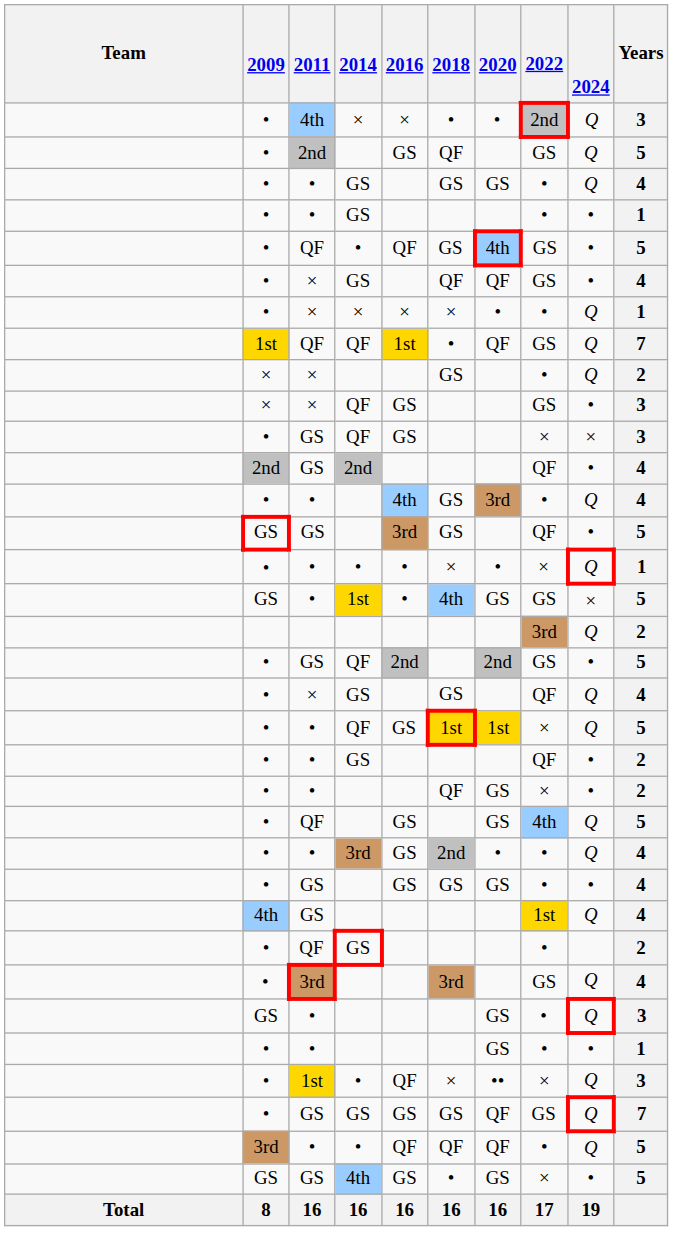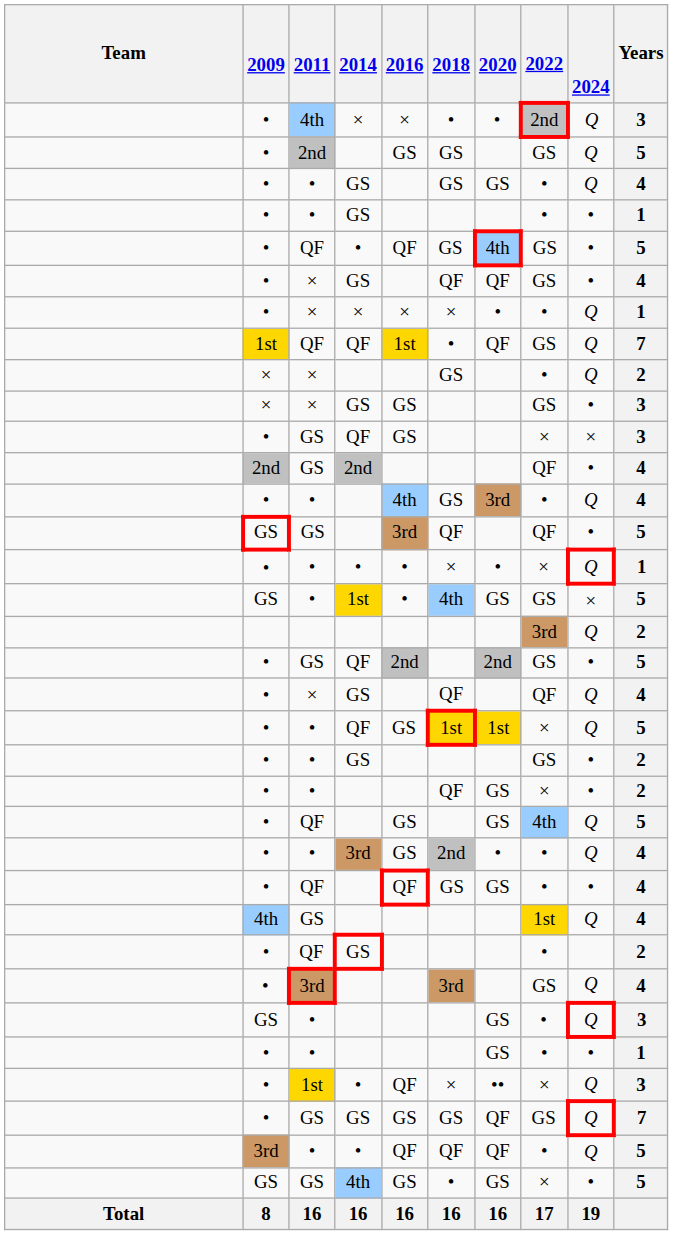(451, 152) QF -> (451, 152) GS
(358, 406) QF -> (358, 406) GS
(451, 533) GS -> (451, 533) QF
(451, 694) GS -> (451, 694) QF
(544, 760) QF -> (544, 760) GS
(312, 884) GS -> (312, 887) QF
(405, 884) GS -> (405, 887) QF
